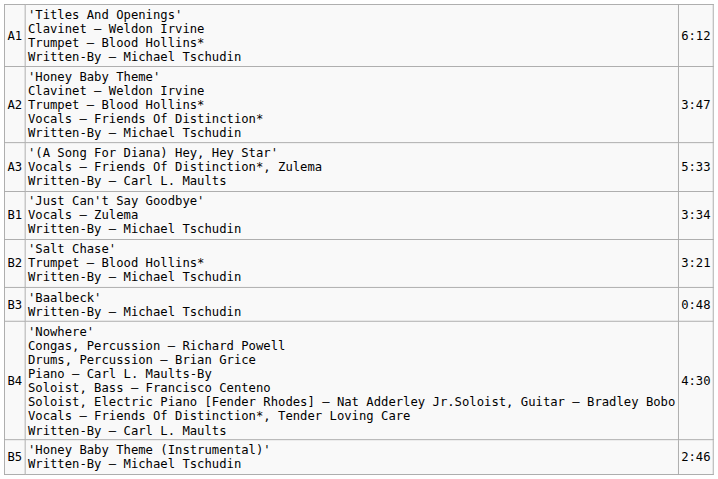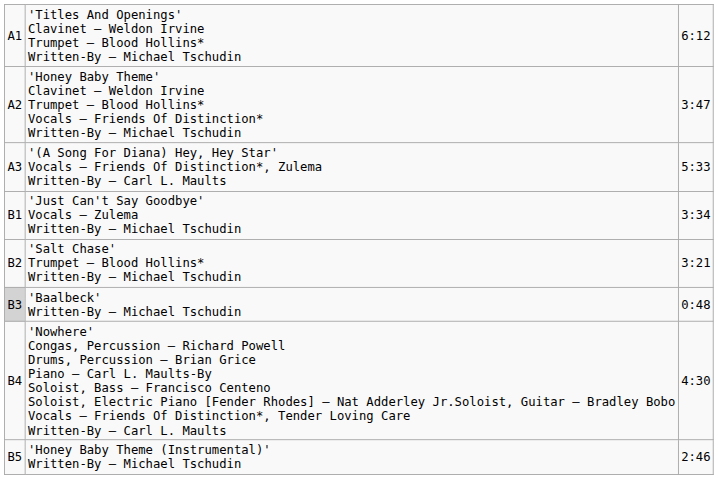(15, 304) no background -> (15, 304) lightgrey background
